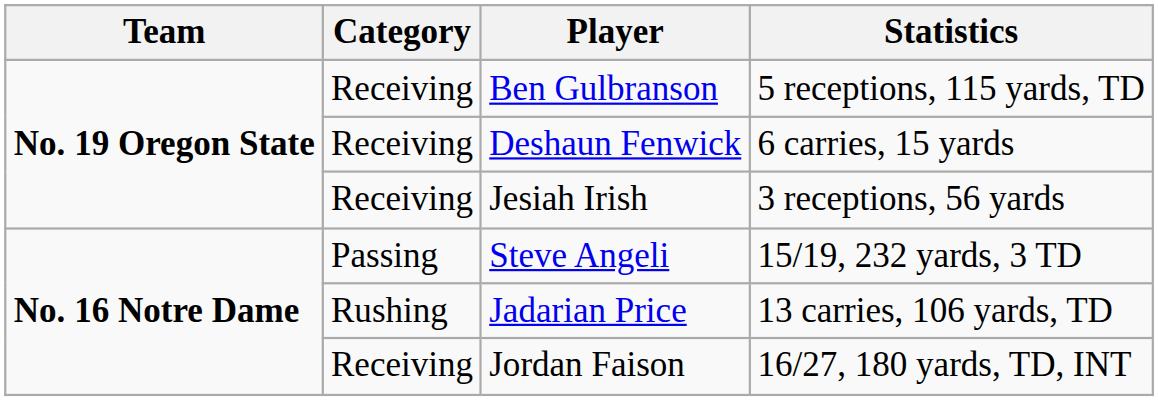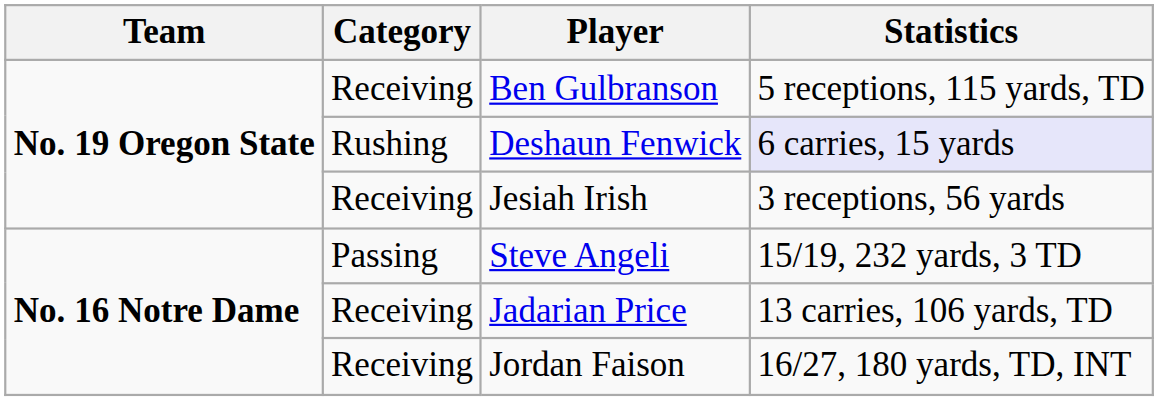(402, 143) Receiving -> (389, 143) Rushing
(886, 143) no background -> (886, 143) lavender background
(389, 310) Rushing -> (402, 310) Receiving
